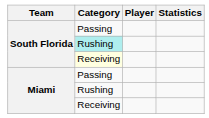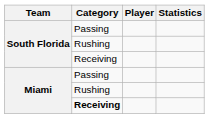(95, 43) paleturquoise background -> (92, 43) no background
(99, 59) lightyellow background -> (96, 59) no background
(99, 105) normal -> (97, 105) bold
